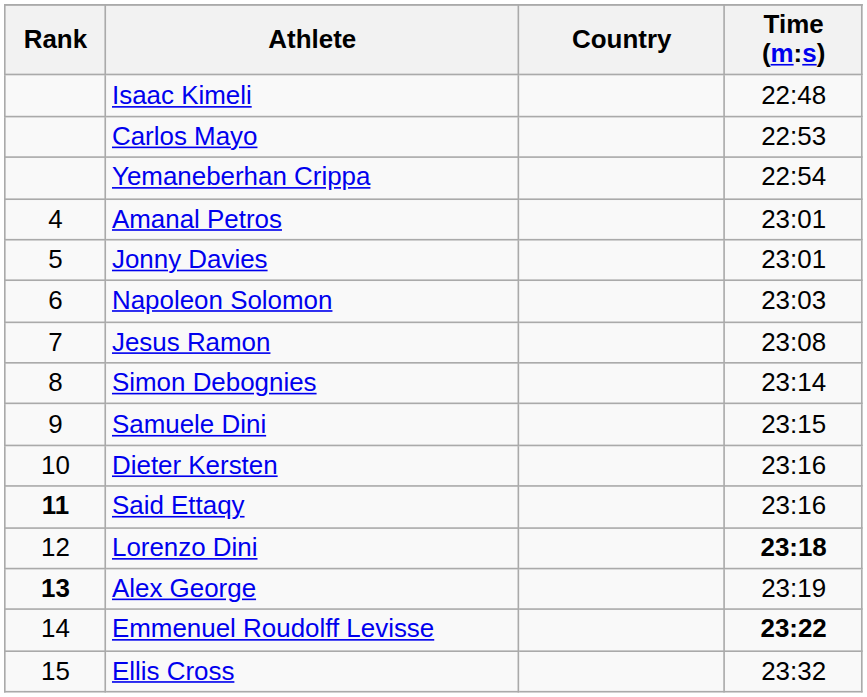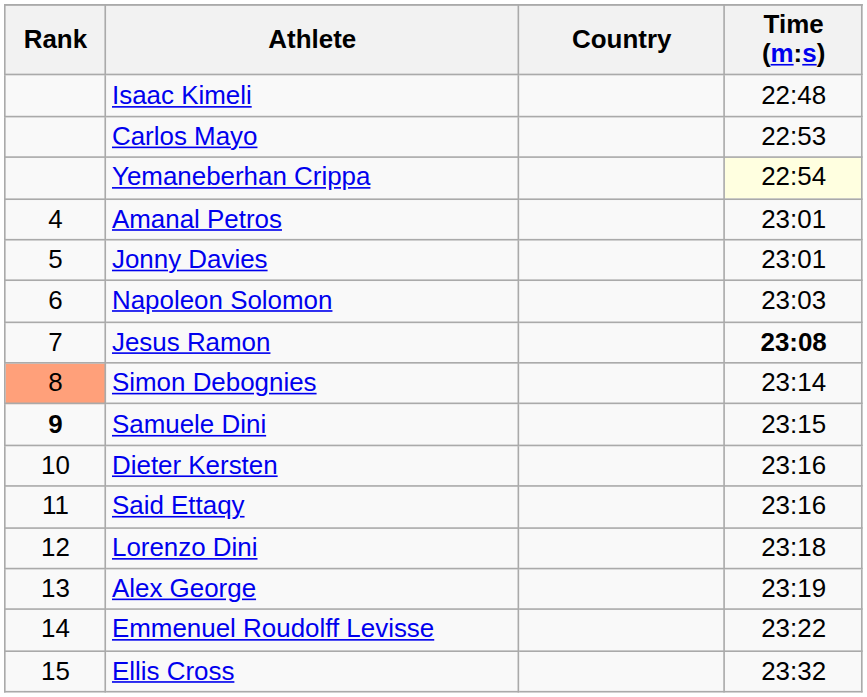(794, 177) no background -> (794, 177) lightyellow background
(794, 341) normal -> (794, 341) bold
(55, 383) no background -> (55, 383) lightsalmon background
(55, 424) normal -> (55, 424) bold
(55, 506) bold -> (55, 506) normal
(794, 547) bold -> (794, 547) normal
(55, 588) bold -> (55, 588) normal
(794, 629) bold -> (794, 629) normal
